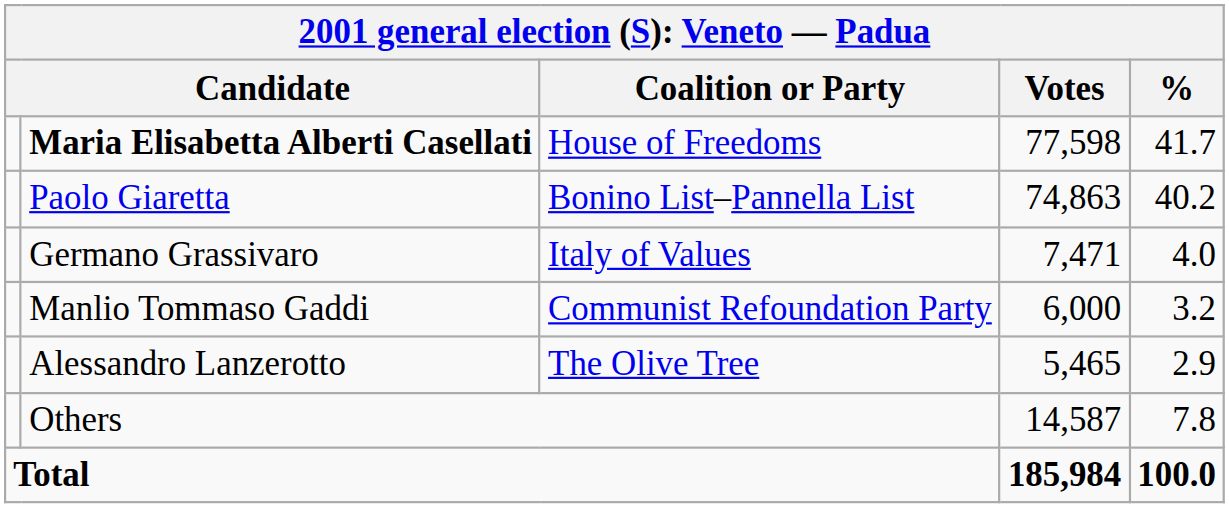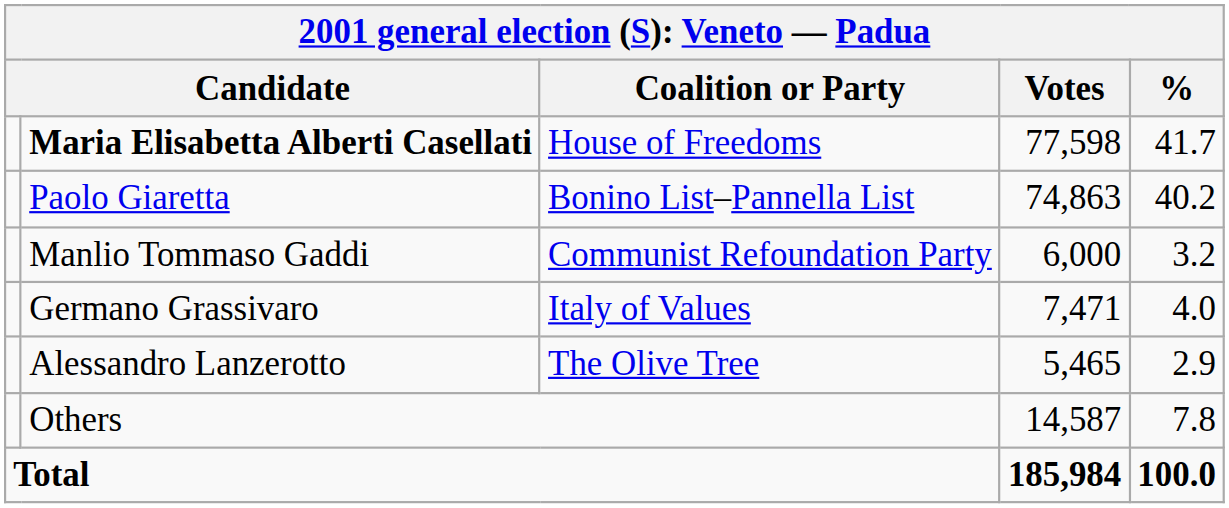rows swapped: (174, 253) <-> (199, 308)
